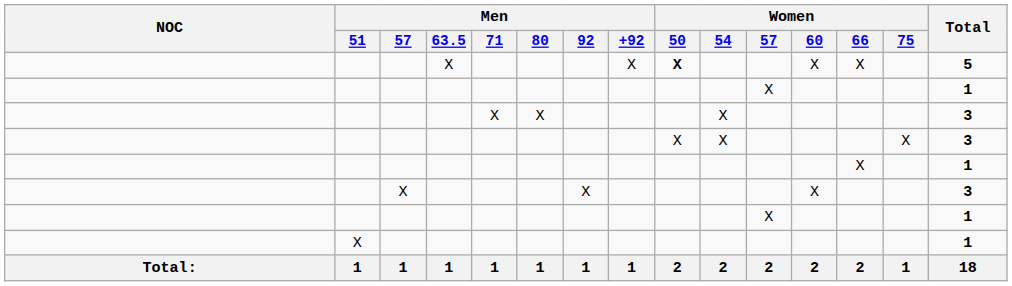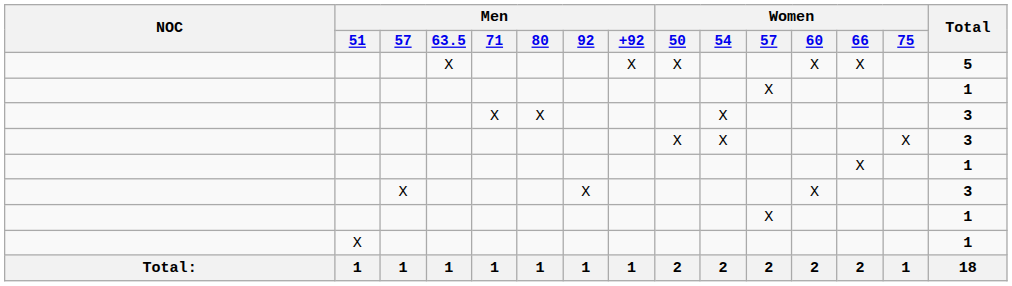(677, 65) bold -> (677, 65) normal
